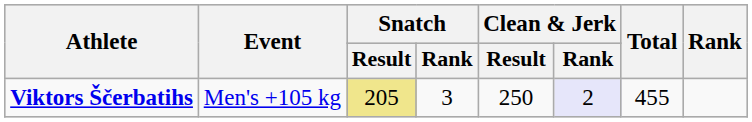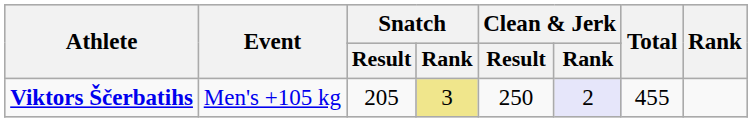(381, 97) khaki background -> (381, 97) no background
(447, 97) no background -> (447, 97) khaki background
